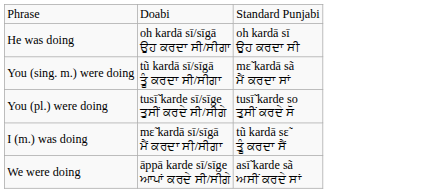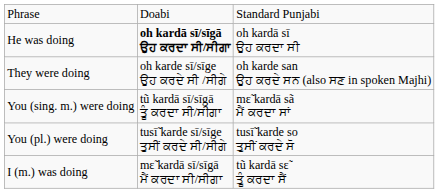(185, 40) normal -> (185, 40) bold
+ row: (48, 73)
- row: (44, 172)
